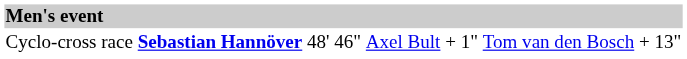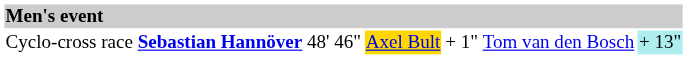(403, 42) no background -> (403, 42) gold background
(660, 42) no background -> (660, 42) paleturquoise background
